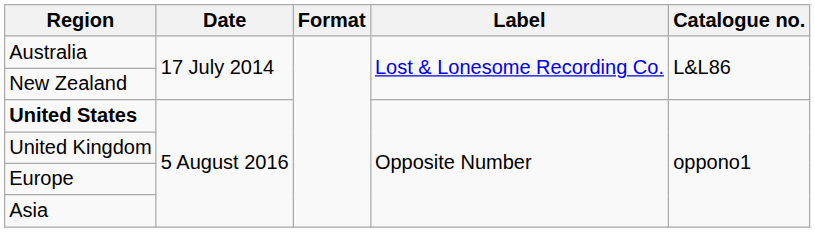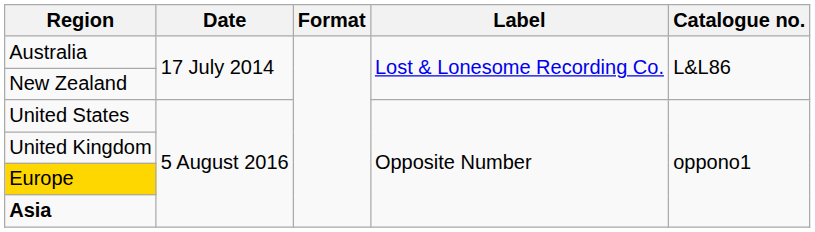(73, 115) bold -> (69, 115) normal
(41, 178) no background -> (41, 178) gold background
(29, 210) normal -> (30, 210) bold
